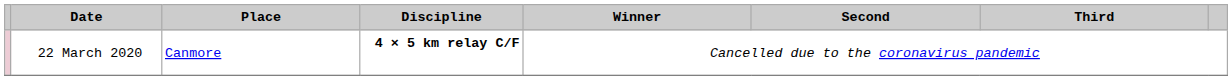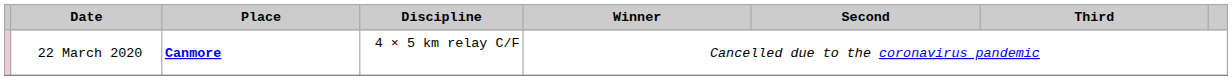(193, 53) normal -> (193, 53) bold
(447, 53) bold -> (447, 53) normal
